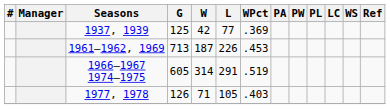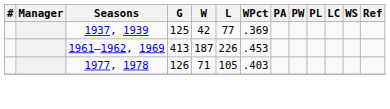(179, 48) 713 -> (179, 48) 413
- row: (117, 71)
